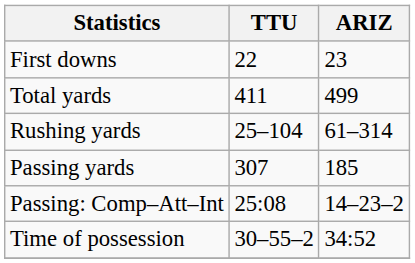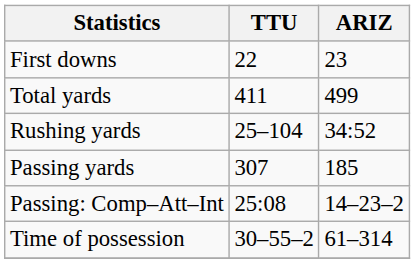(358, 131) 61–314 -> (350, 131) 34:52
(350, 239) 34:52 -> (358, 239) 61–314
